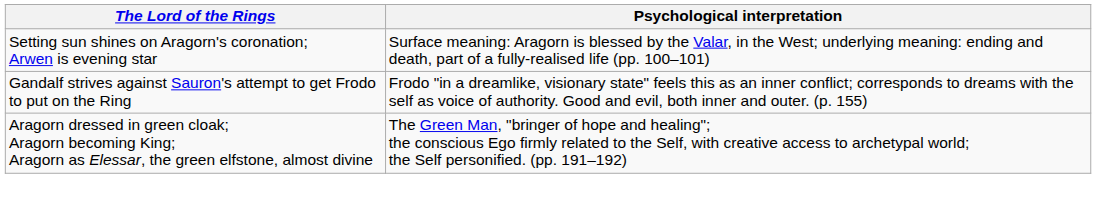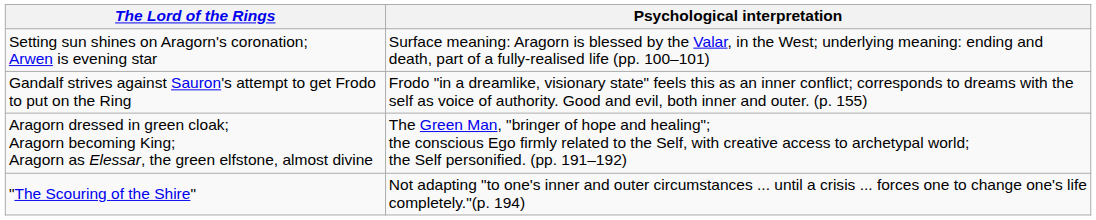+ row: (102, 193)
